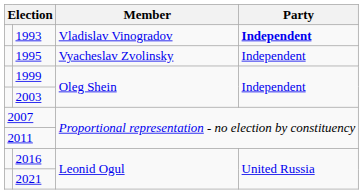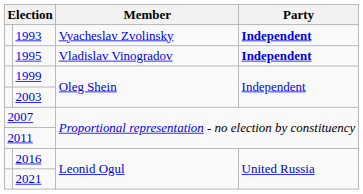(116, 35) Vladislav Vinogradov -> (116, 35) Vyacheslav Zvolinsky
(116, 55) Vyacheslav Zvolinsky -> (116, 55) Vladislav Vinogradov
(274, 55) normal -> (277, 55) bold
